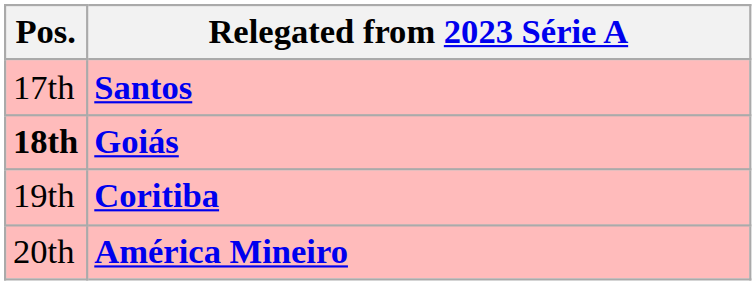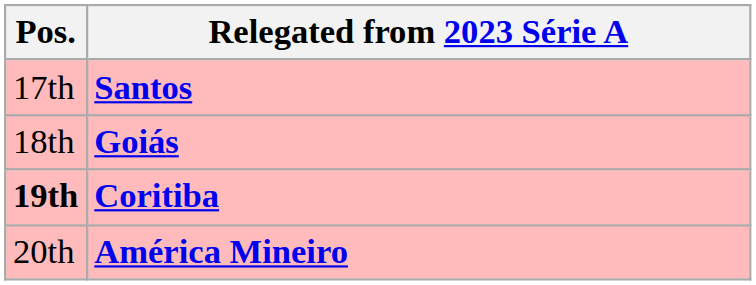(46, 141) bold -> (44, 141) normal
(44, 196) normal -> (46, 196) bold
